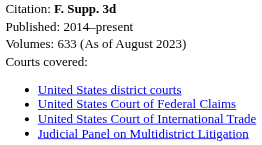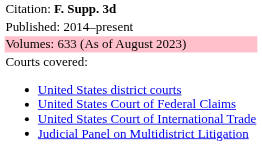(96, 44) no background -> (96, 44) pink background
